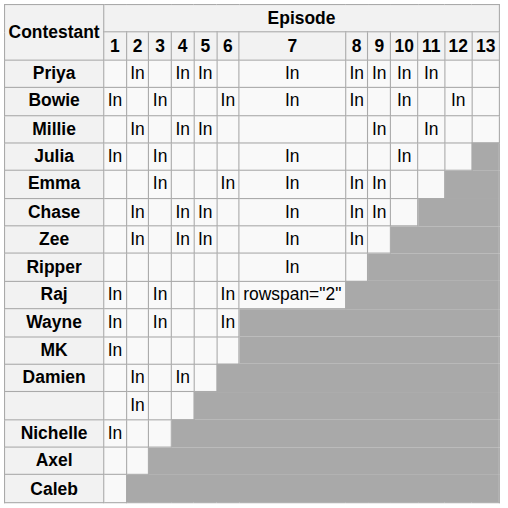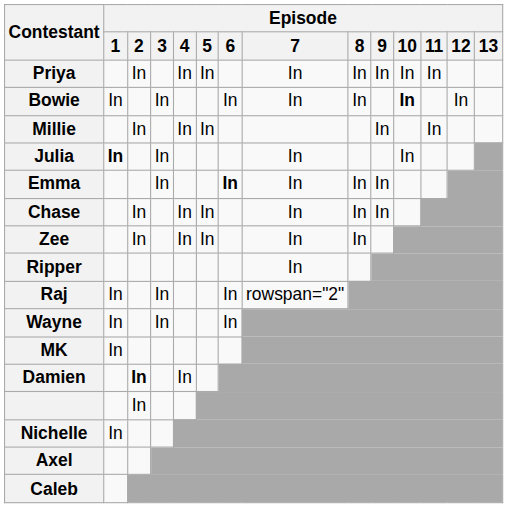(404, 101) normal -> (407, 101) bold
(115, 156) normal -> (115, 156) bold
(228, 184) normal -> (230, 184) bold
(138, 377) normal -> (139, 377) bold
